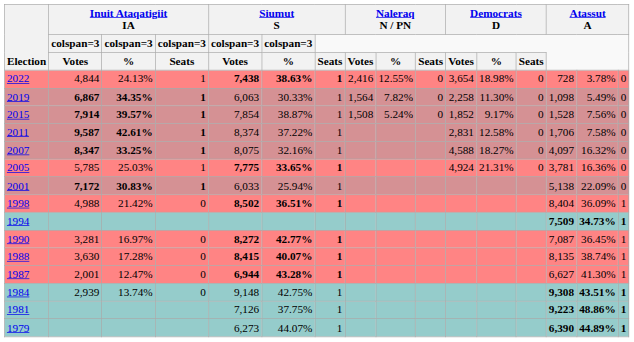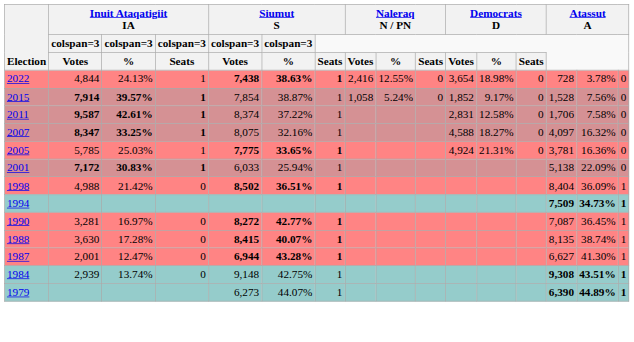- row: (18, 97)
(361, 114) 1,508 -> (361, 97) 1,058
- row: (18, 310)
